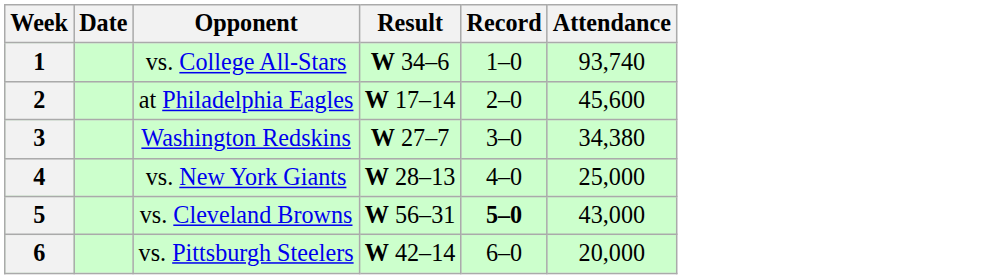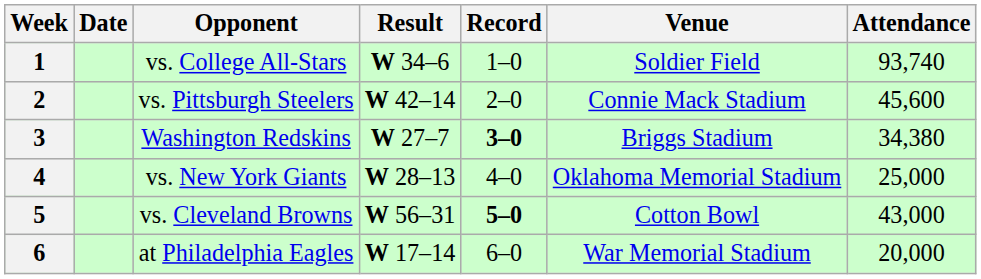+ column: (697, 23)
(246, 100) at Philadelphia Eagles -> (246, 100) vs. Pittsburgh Steelers
(410, 100) W 17–14 -> (410, 100) W 42–14
(504, 138) normal -> (504, 138) bold
(246, 253) vs. Pittsburgh Steelers -> (246, 253) at Philadelphia Eagles
(410, 253) W 42–14 -> (410, 253) W 17–14
